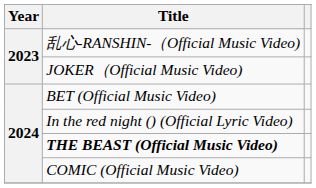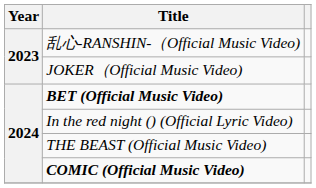(131, 96) normal -> (135, 96) bold
(162, 145) bold -> (156, 145) normal
(142, 170) normal -> (145, 170) bold
